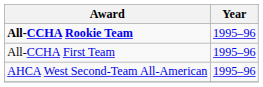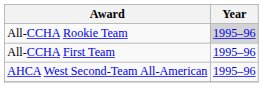(70, 33) bold -> (67, 33) normal
(234, 33) no background -> (234, 33) lightgrey background
